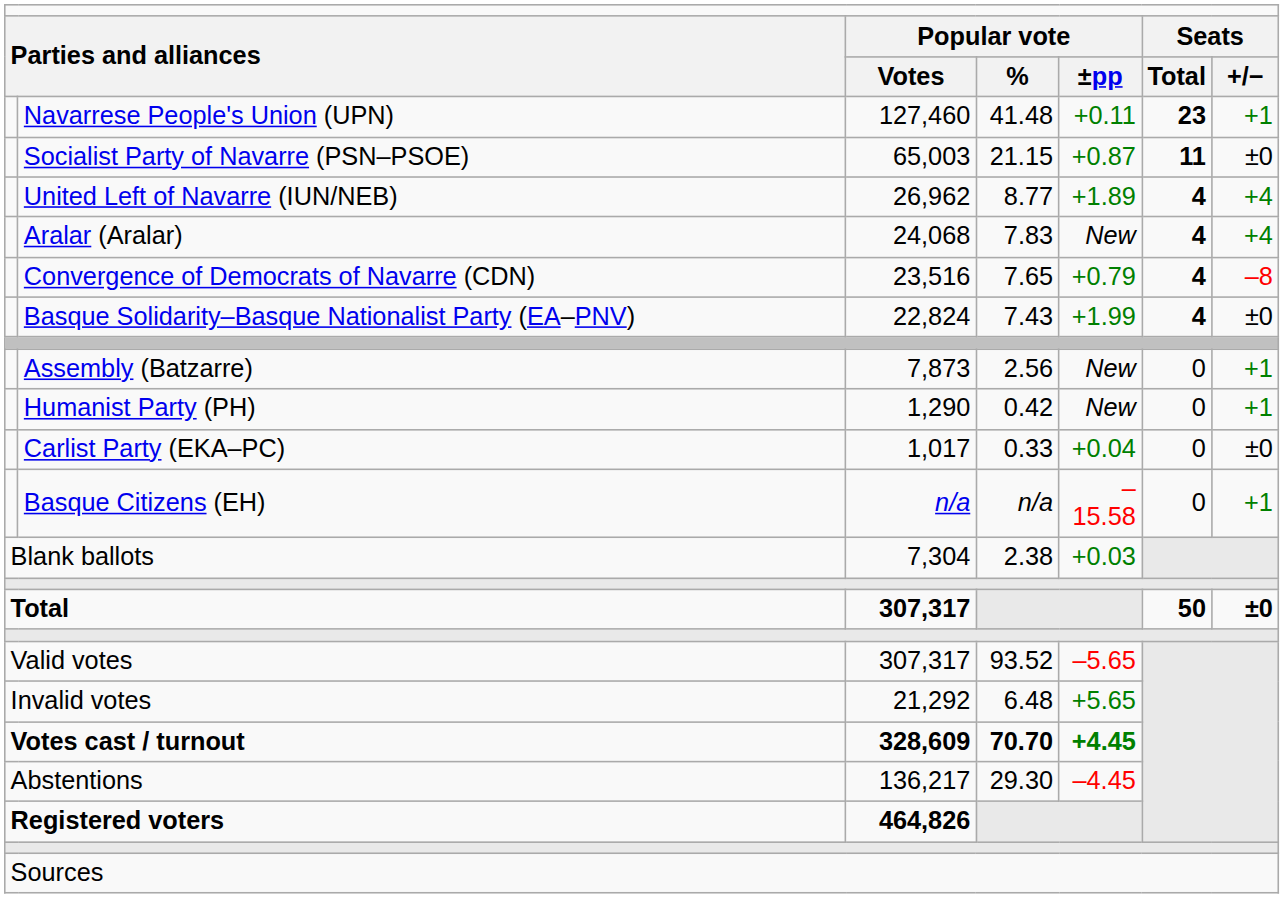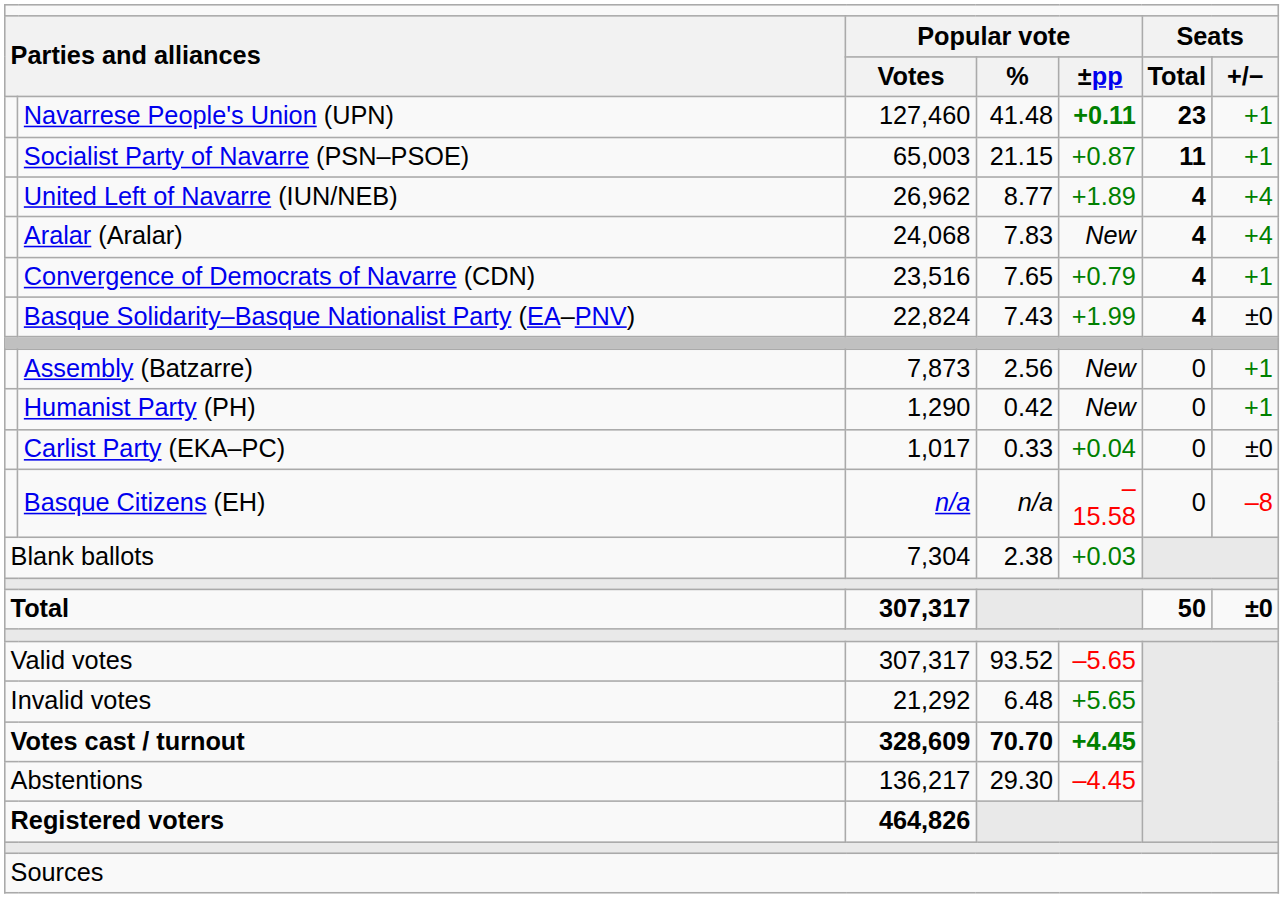(1105, 116) normal -> (1104, 116) bold
(1259, 156) ±0 -> (1258, 156) +1
(1259, 276) –8 -> (1258, 276) +1
(1258, 503) +1 -> (1259, 503) –8
